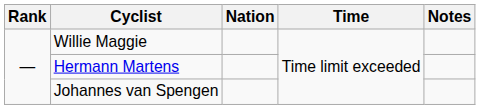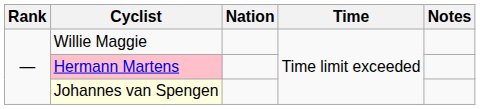(116, 66) no background -> (116, 66) pink background
(136, 91) no background -> (136, 91) lightyellow background
